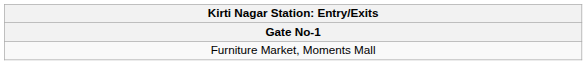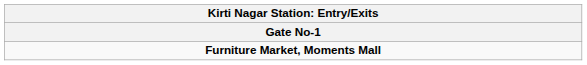(293, 50) normal -> (293, 50) bold
